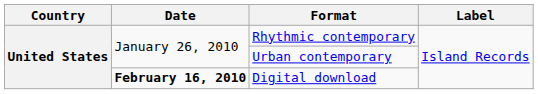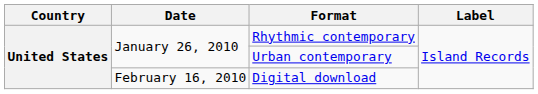(180, 78) bold -> (180, 78) normal
